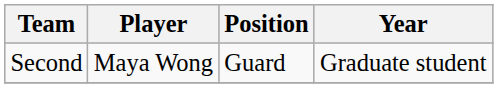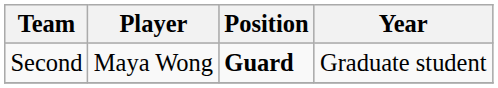(255, 62) normal -> (259, 62) bold
